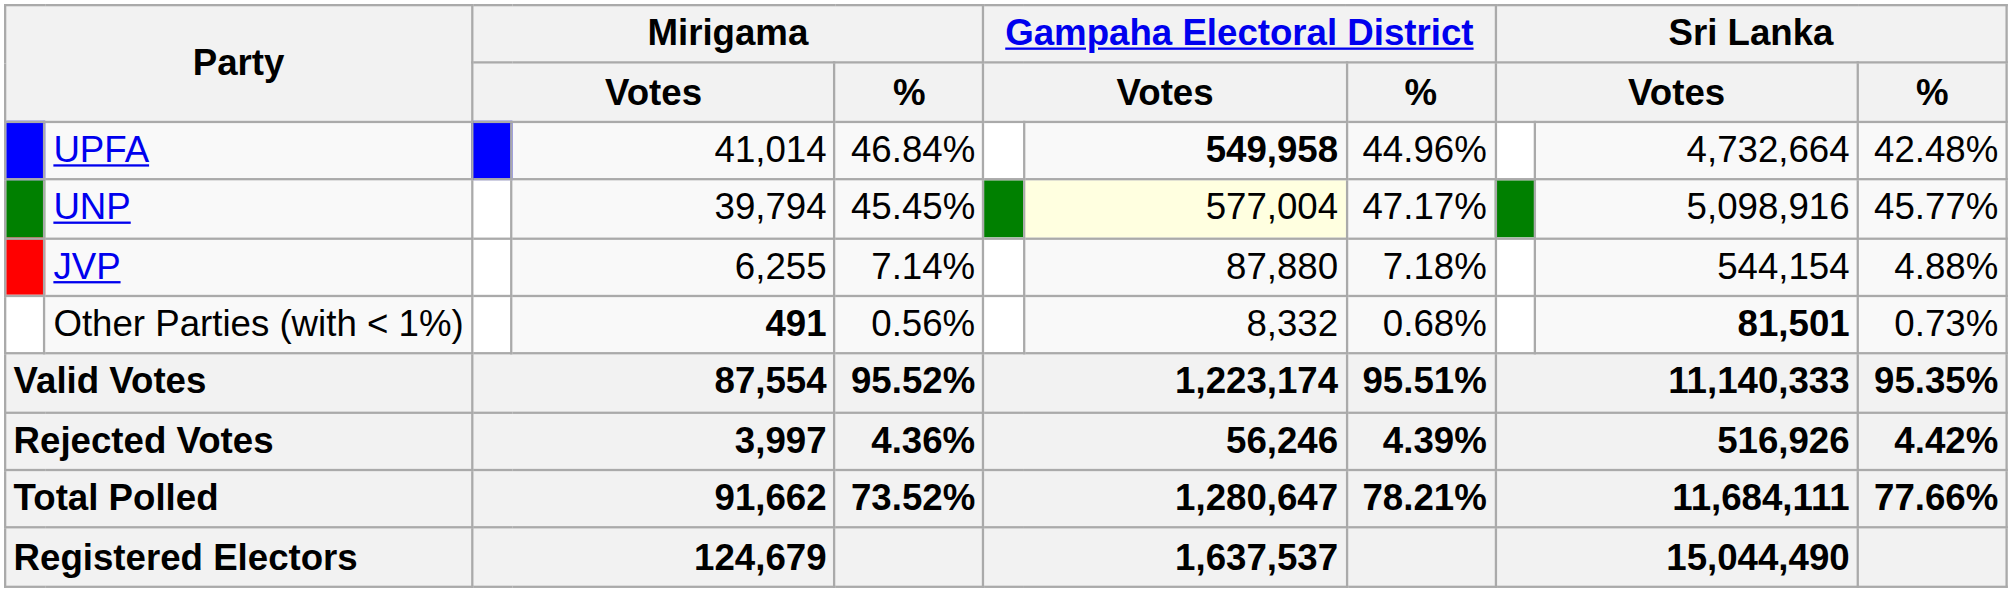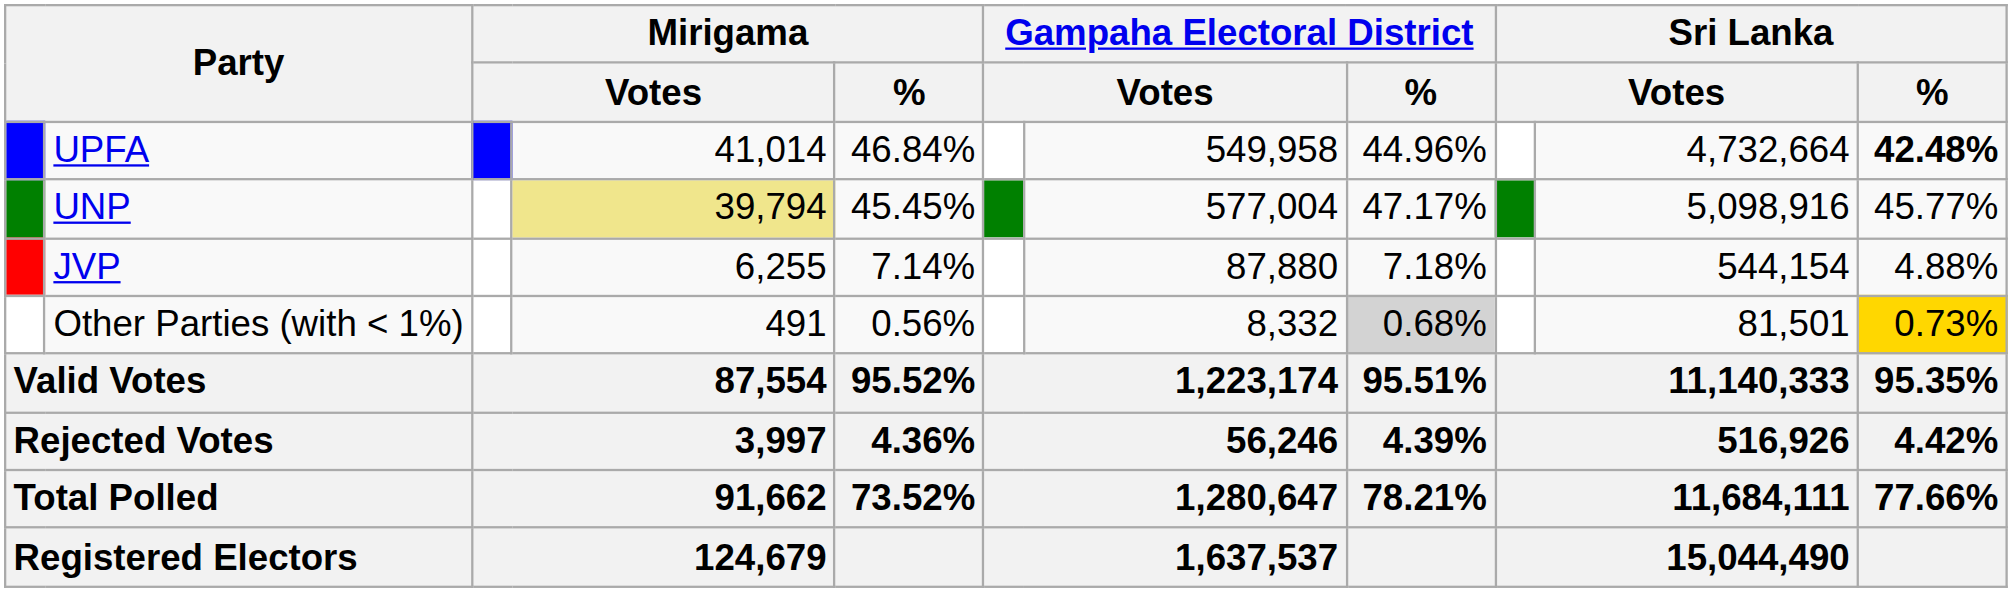(1272, 149) bold -> (1272, 149) normal
(1936, 149) normal -> (1936, 149) bold
(771, 207) no background -> (771, 207) khaki background
(1272, 207) lightyellow background -> (1272, 207) no background
(796, 324) bold -> (796, 324) normal
(1435, 324) no background -> (1435, 324) lightgrey background
(1794, 324) bold -> (1794, 324) normal
(1946, 324) no background -> (1946, 324) gold background
